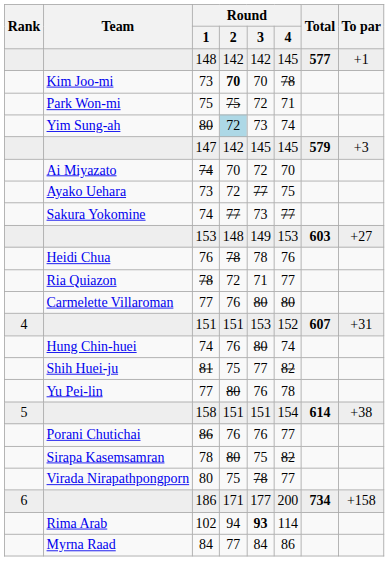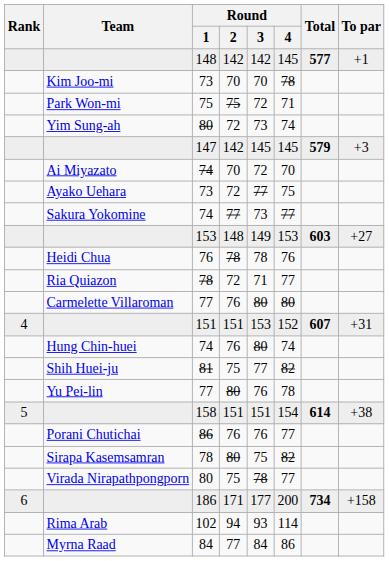(233, 81) bold -> (233, 81) normal
(233, 125) lightblue background -> (233, 125) no background
(261, 523) bold -> (261, 523) normal
